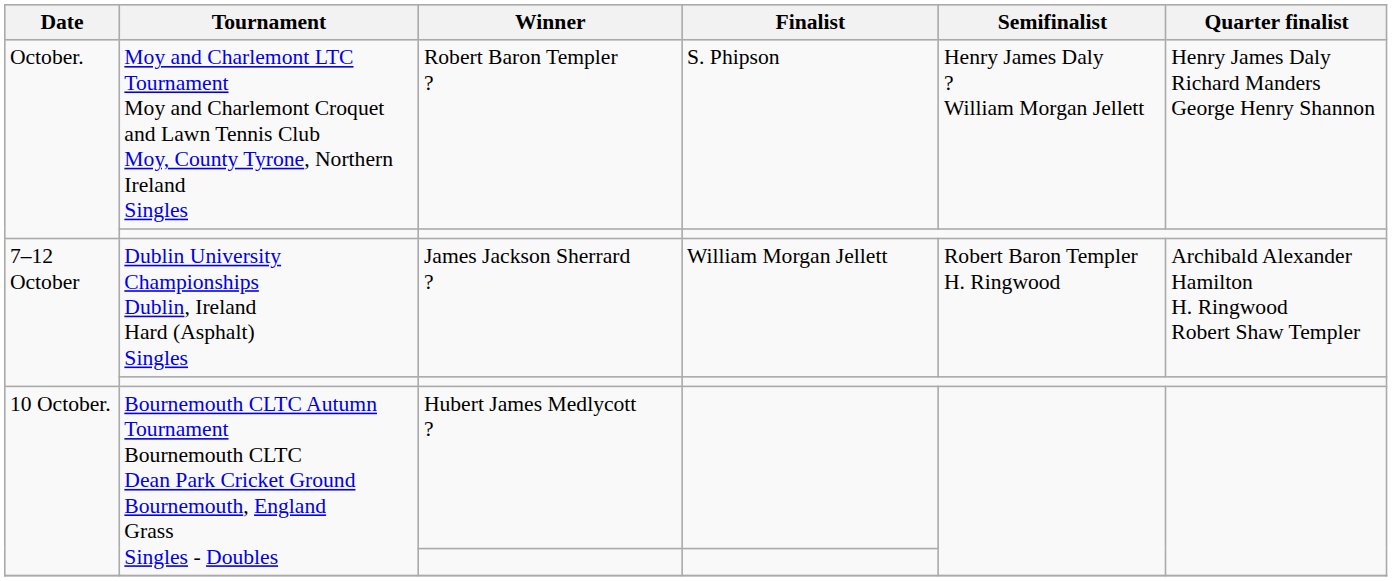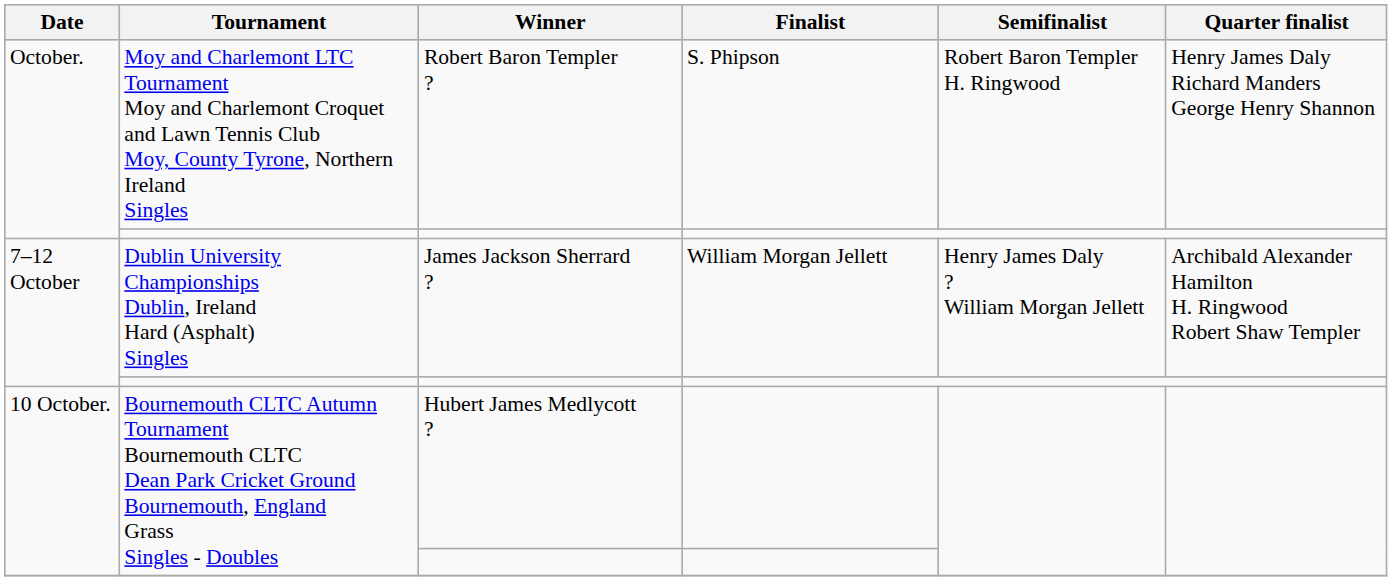(1044, 83) Henry James Daly ? William Morgan Jellett -> (1041, 70) Robert Baron Templer H. Ringwood
(1041, 268) Robert Baron Templer H. Ringwood -> (1044, 281) Henry James Daly ? William Morgan Jellett
